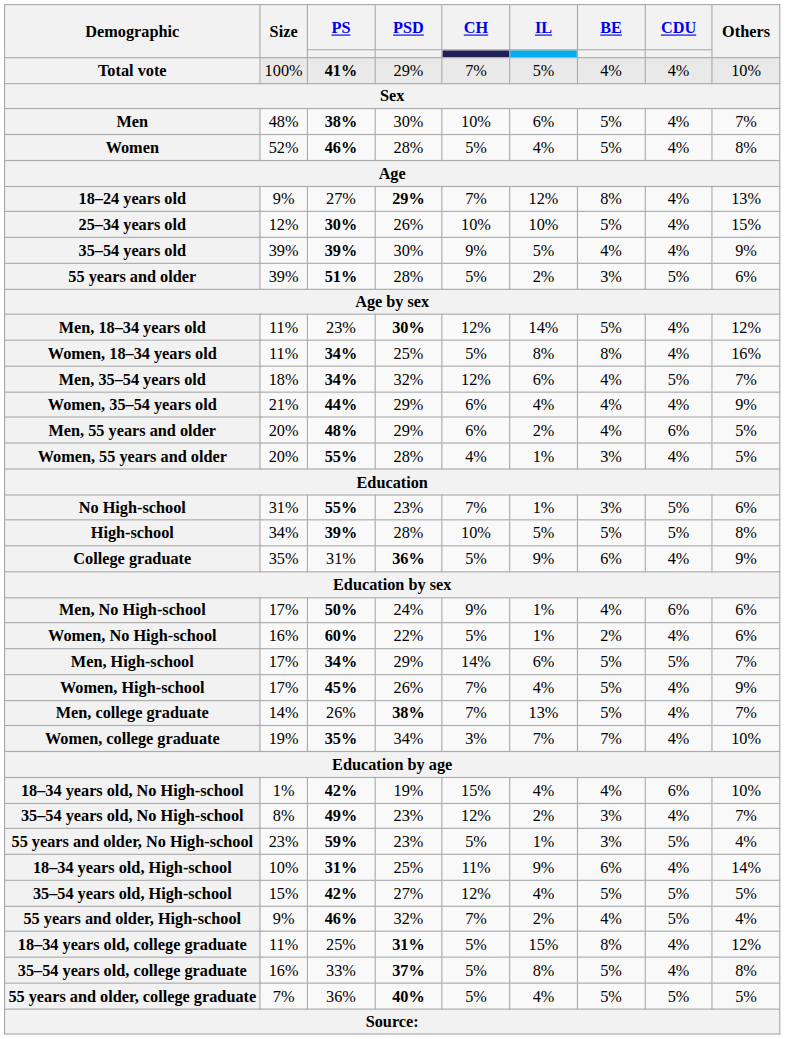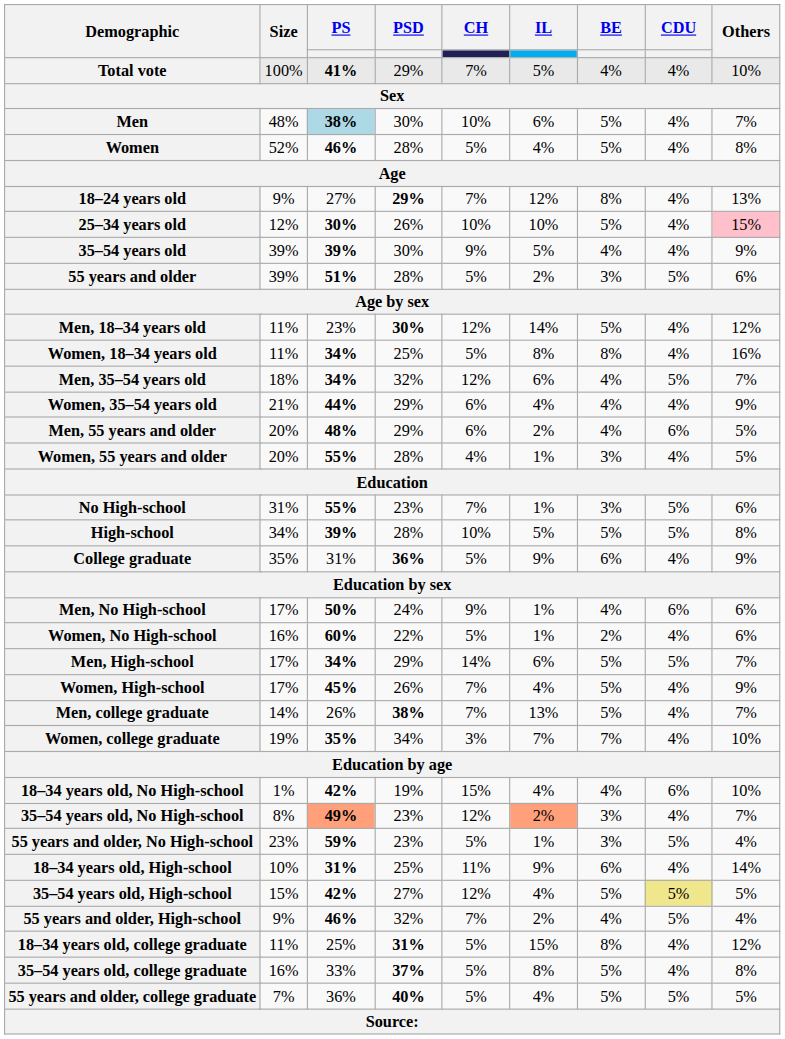(341, 122) no background -> (341, 122) lightblue background
(746, 225) no background -> (746, 225) pink background
(341, 816) no background -> (341, 816) lightsalmon background
(544, 816) no background -> (544, 816) lightsalmon background
(679, 893) no background -> (679, 893) khaki background
